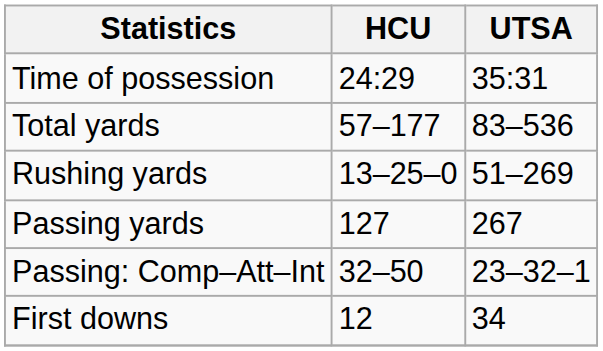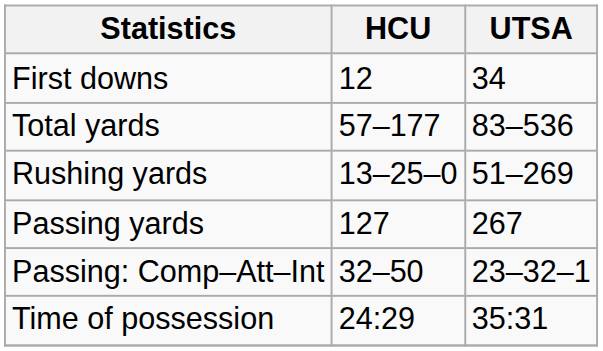rows swapped: (90, 320) <-> (143, 77)
